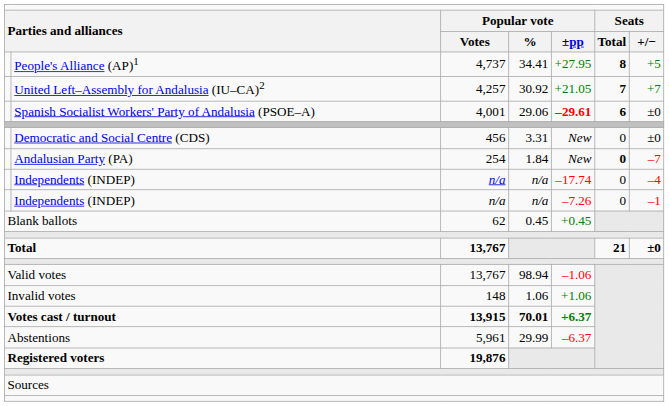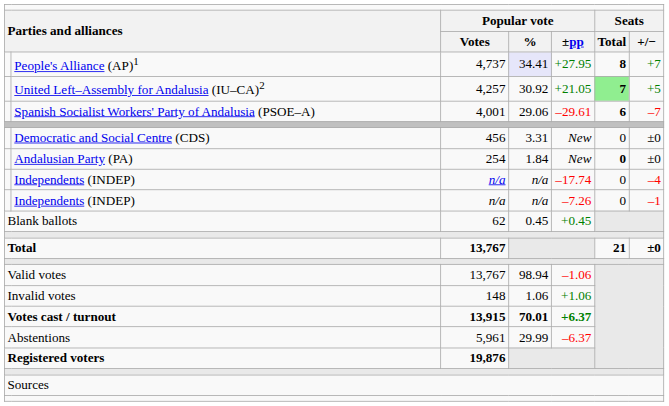(534, 64) no background -> (534, 64) lavender background
(654, 64) +5 -> (654, 64) +7
(623, 88) no background -> (623, 88) lightgreen background
(654, 88) +7 -> (654, 88) +5
(573, 111) bold -> (573, 111) normal
(654, 111) ±0 -> (654, 111) –7
(654, 158) –7 -> (654, 158) ±0
